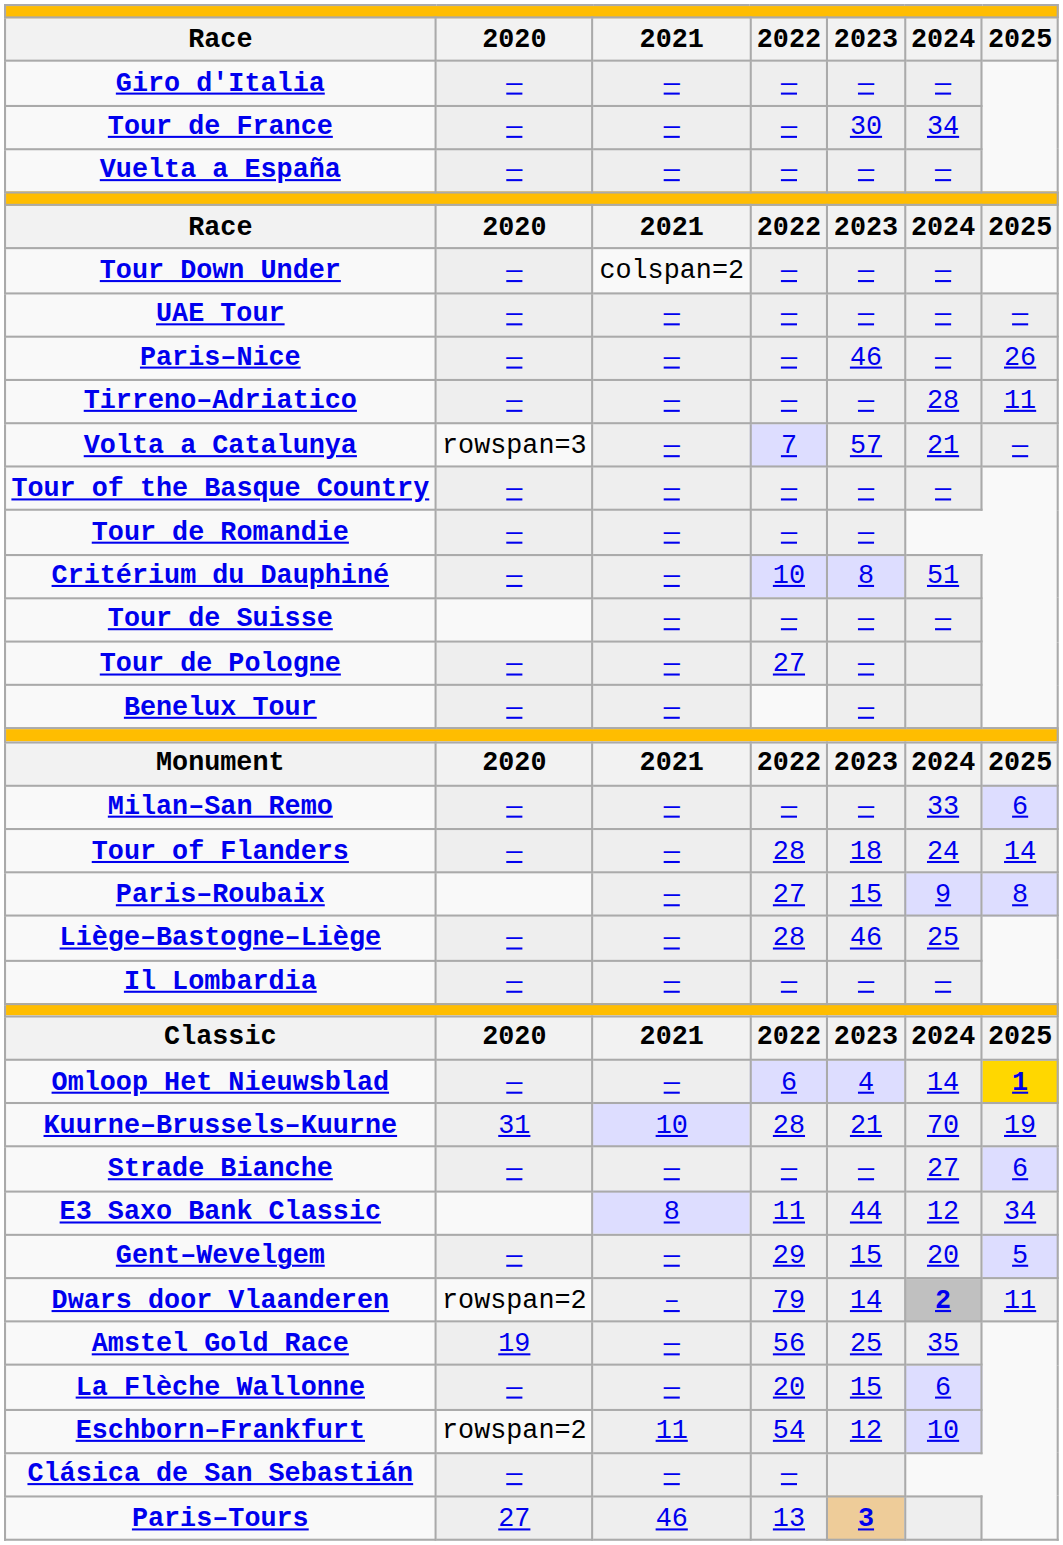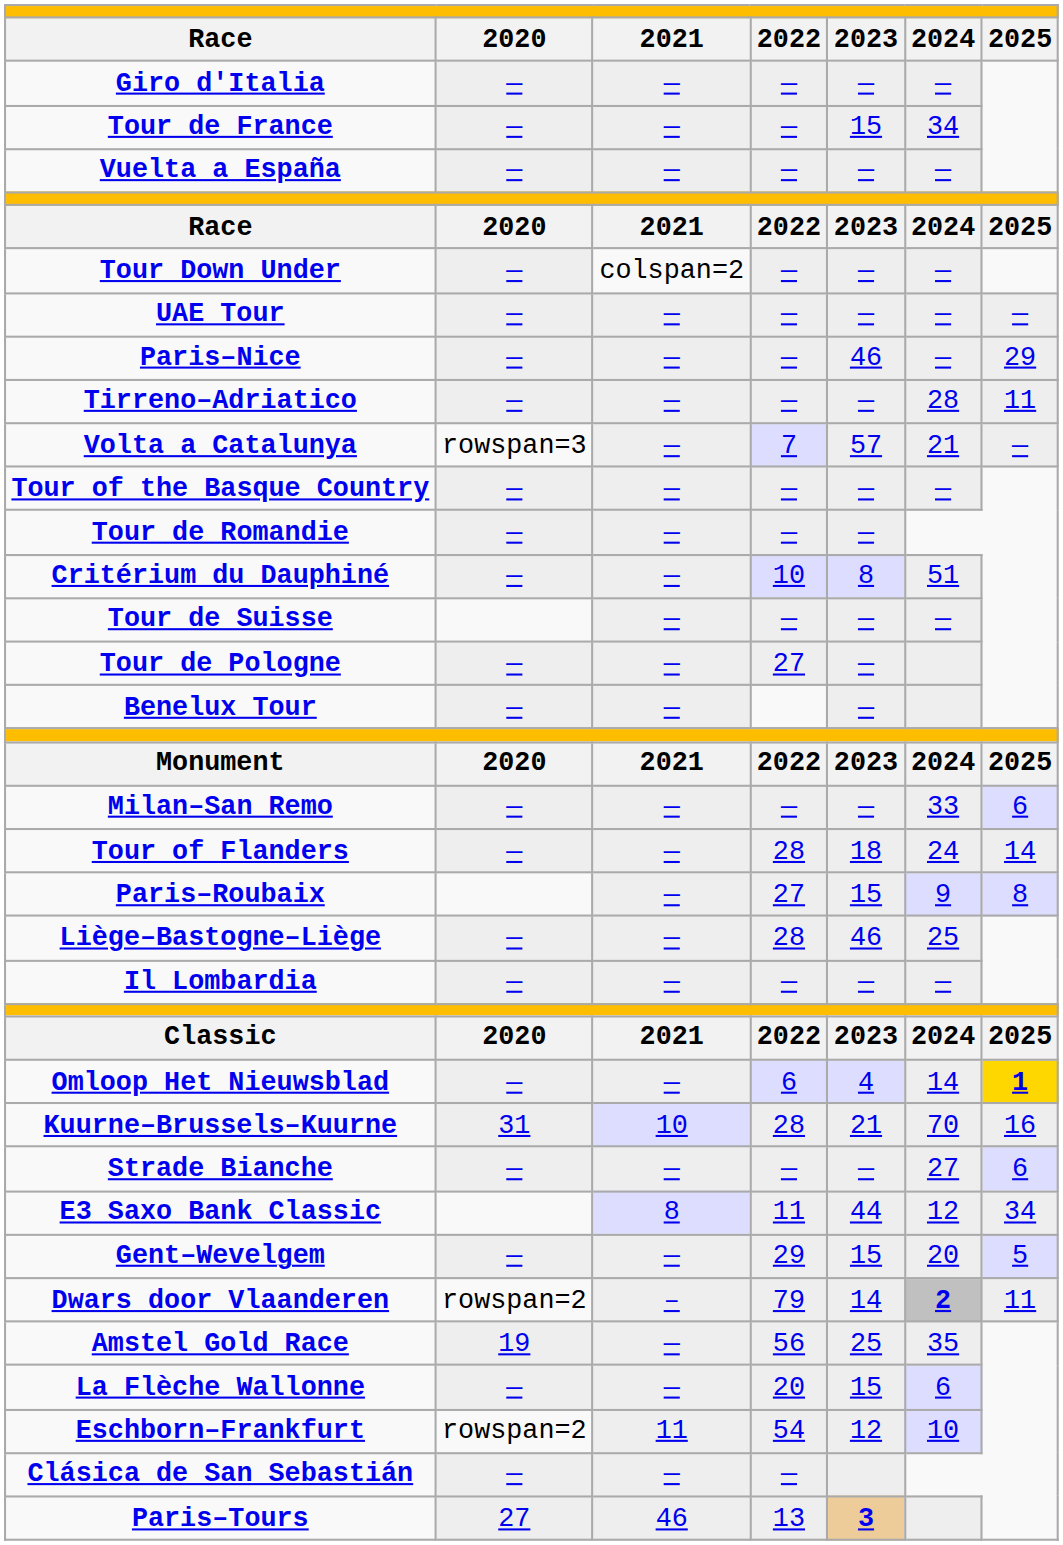(866, 127) 30 -> (866, 127) 15
(1020, 358) 26 -> (1020, 358) 29
(1020, 1125) 19 -> (1020, 1125) 16
